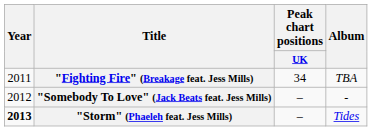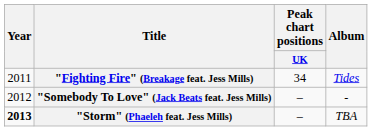(346, 77) TBA -> (346, 77) Tides
(346, 116) Tides -> (346, 116) TBA
